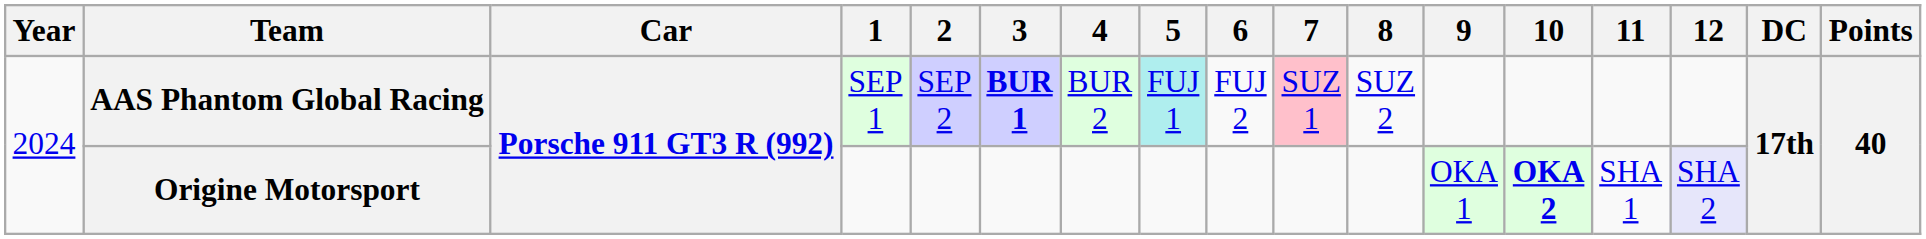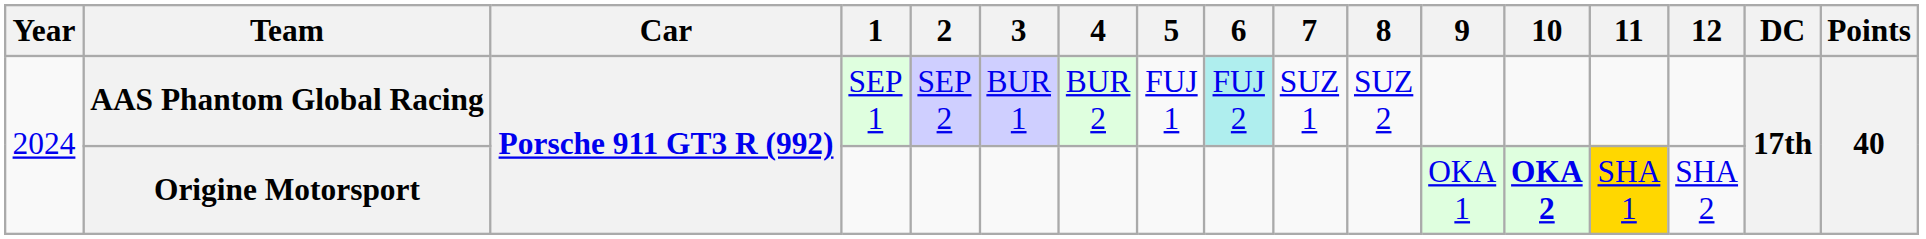(1020, 100) bold -> (1019, 100) normal
(1173, 100) paleturquoise background -> (1171, 100) no background
(1240, 100) no background -> (1239, 100) paleturquoise background
(1311, 100) pink background -> (1309, 100) no background
(1631, 189) no background -> (1629, 189) gold background
(1708, 189) lavender background -> (1707, 189) no background
